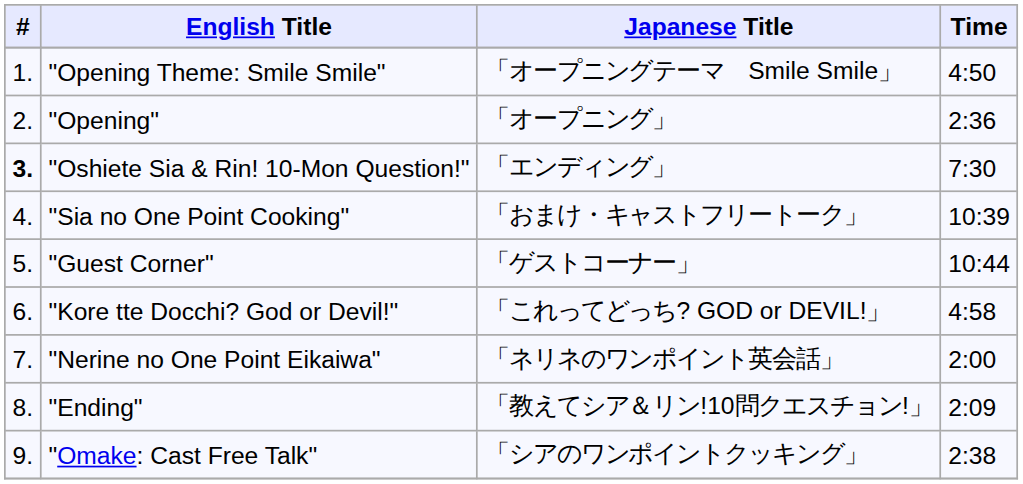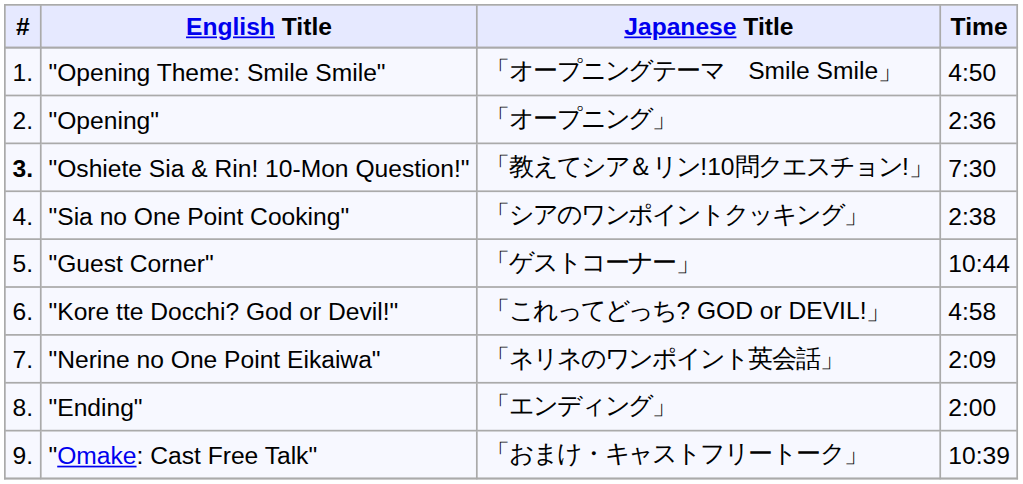(581, 167) 「エンディング」 -> (709, 167) 「教えてシア＆リン!10問クエスチョン!」
(676, 215) 「おまけ・キャストフリートーク」 -> (676, 215) 「シアのワンポイントクッキング」
(979, 216) 10:39 -> (972, 216) 2:38
(972, 359) 2:00 -> (972, 359) 2:09
(709, 406) 「教えてシア＆リン!10問クエスチョン!」 -> (581, 406) 「エンディング」
(972, 407) 2:09 -> (972, 407) 2:00
(676, 454) 「シアのワンポイントクッキング」 -> (676, 454) 「おまけ・キャストフリートーク」
(972, 455) 2:38 -> (979, 455) 10:39
